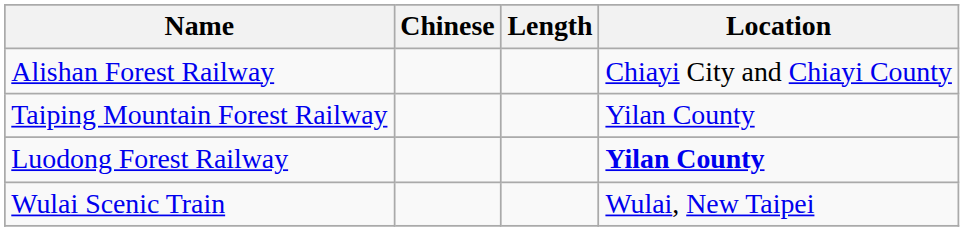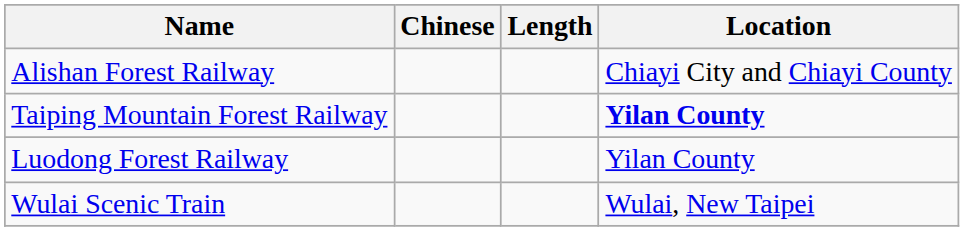(680, 114) normal -> (685, 114) bold
(685, 159) bold -> (680, 159) normal
